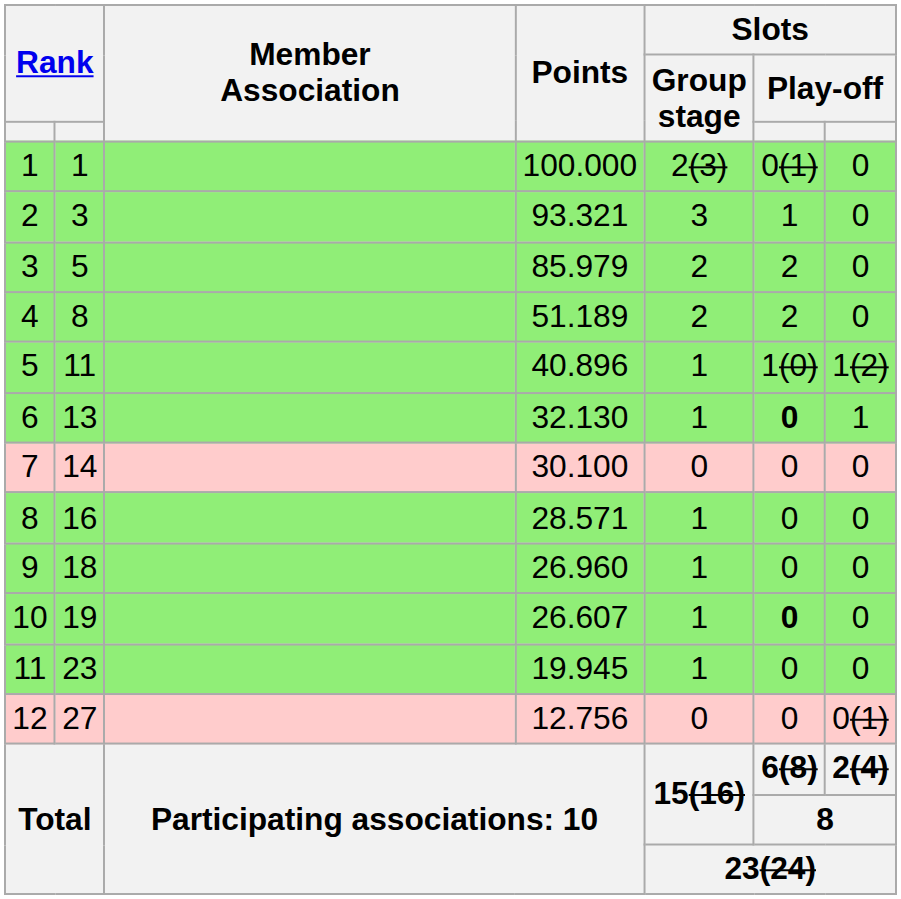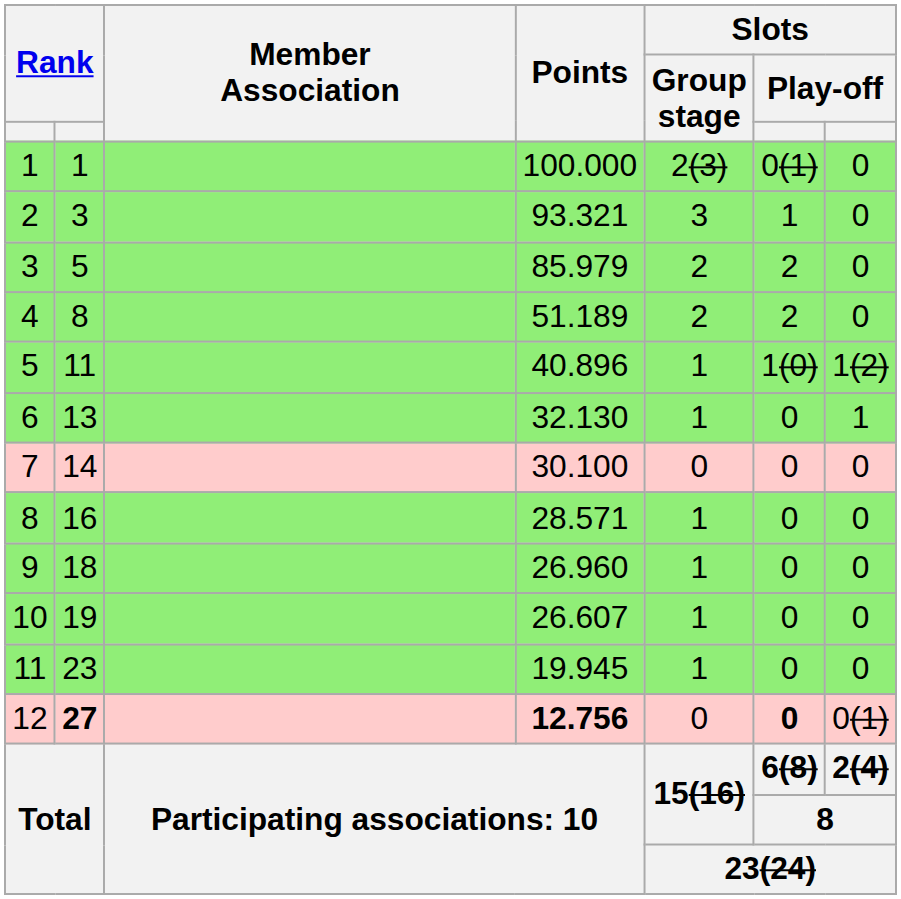(790, 416) bold -> (790, 416) normal
(790, 617) bold -> (790, 617) normal
(80, 718) normal -> (80, 718) bold
(580, 718) normal -> (580, 718) bold
(790, 718) normal -> (790, 718) bold
